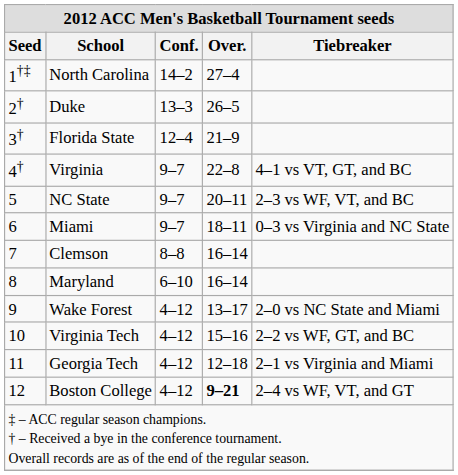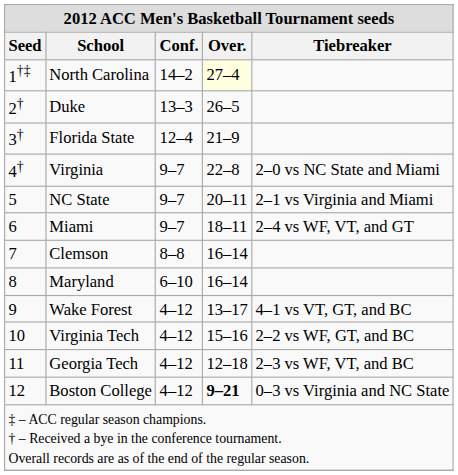(223, 75) no background -> (223, 75) lightyellow background
(334, 170) 4–1 vs VT, GT, and BC -> (348, 170) 2–0 vs NC State and Miami
(335, 199) 2–3 vs WF, VT, and BC -> (344, 199) 2–1 vs Virginia and Miami
(352, 227) 0–3 vs Virginia and NC State -> (335, 227) 2–4 vs WF, VT, and GT
(348, 309) 2–0 vs NC State and Miami -> (334, 309) 4–1 vs VT, GT, and BC
(344, 363) 2–1 vs Virginia and Miami -> (335, 363) 2–3 vs WF, VT, and BC
(335, 391) 2–4 vs WF, VT, and GT -> (352, 391) 0–3 vs Virginia and NC State
